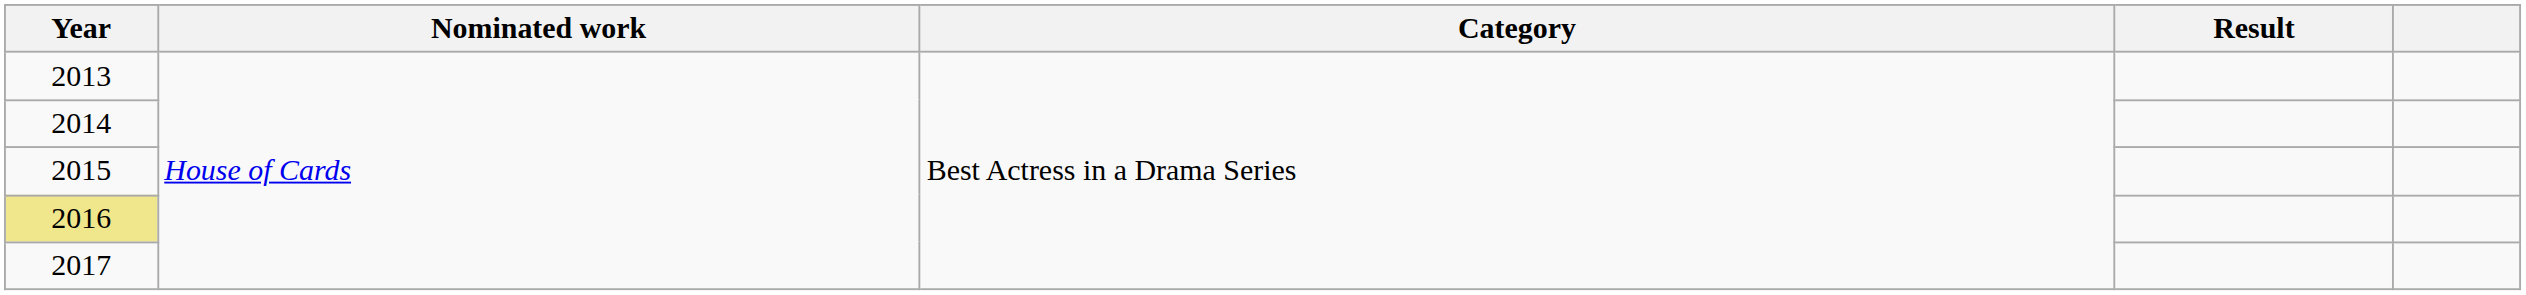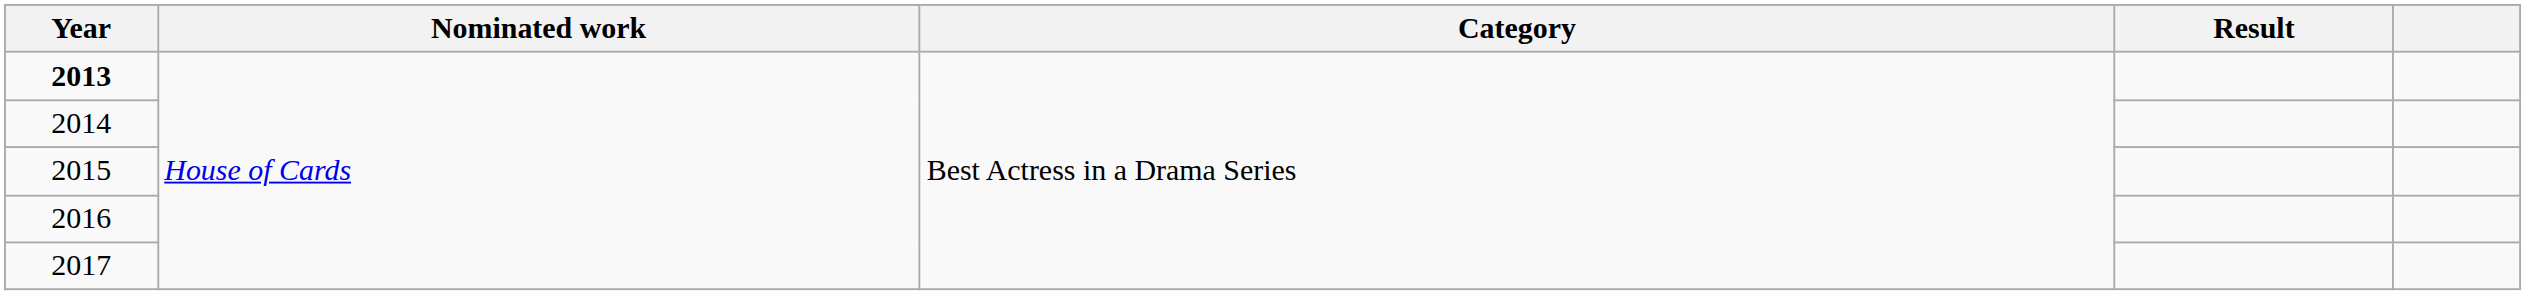(81, 75) normal -> (81, 75) bold
(81, 218) khaki background -> (81, 218) no background
